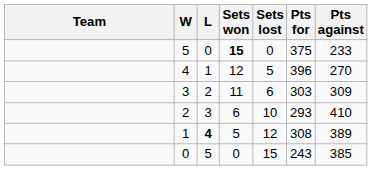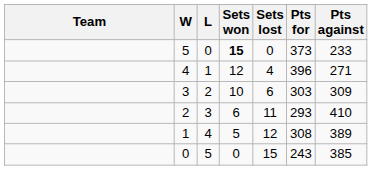(301, 50) 375 -> (301, 50) 373
(270, 71) 5 -> (270, 71) 4
(341, 71) 270 -> (341, 71) 271
(236, 92) 11 -> (236, 92) 10
(270, 112) 10 -> (270, 112) 11
(208, 133) bold -> (208, 133) normal
